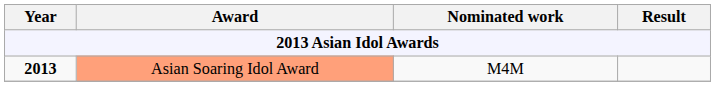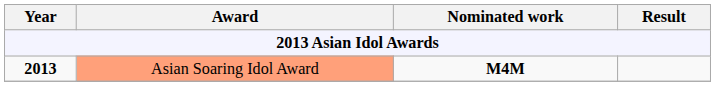(505, 68) normal -> (505, 68) bold
